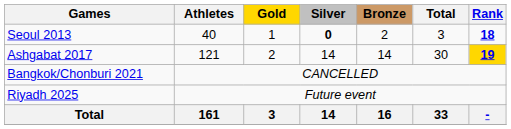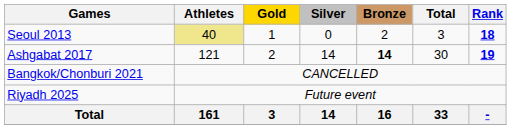(209, 34) no background -> (209, 34) khaki background
(328, 34) bold -> (328, 34) normal
(385, 54) normal -> (385, 54) bold
(487, 54) gold background -> (487, 54) no background
